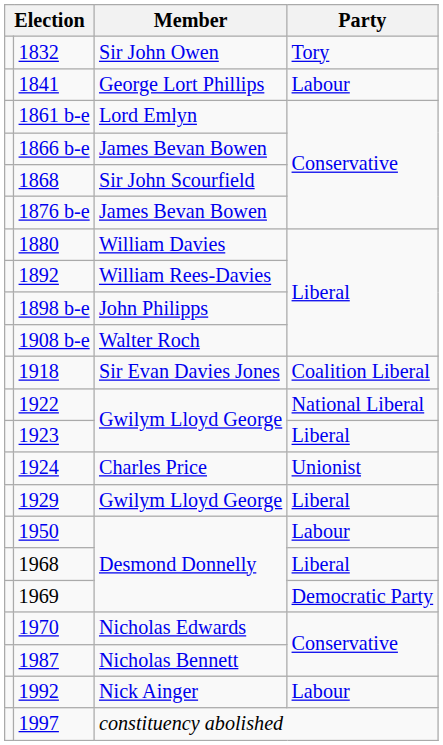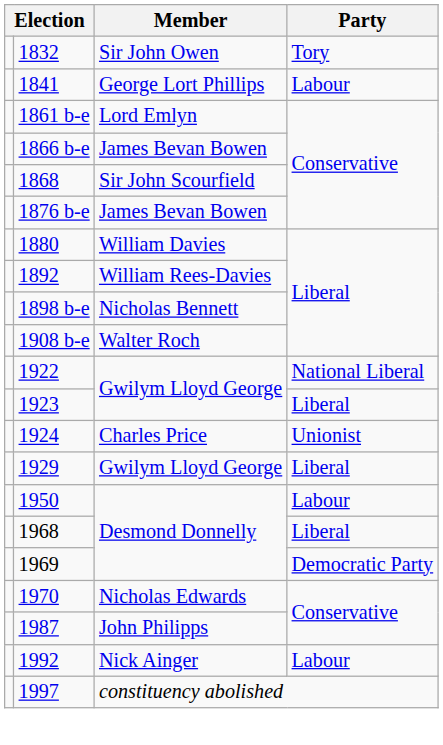(154, 308) John Philipps -> (169, 308) Nicholas Bennett
- row: (39, 372)
(169, 659) Nicholas Bennett -> (154, 627) John Philipps
